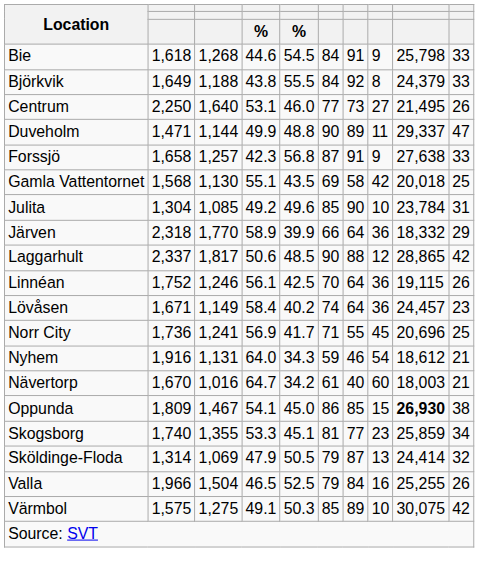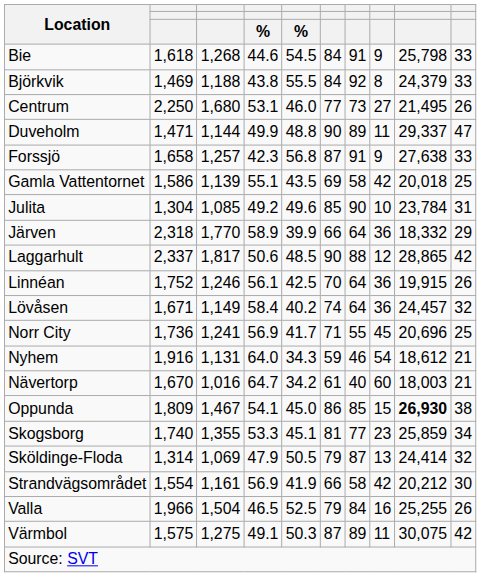(171, 81) 1,649 -> (174, 81) 1,469
(218, 107) 1,640 -> (220, 107) 1,680
(171, 182) 1,568 -> (174, 182) 1,586
(218, 182) 1,130 -> (220, 182) 1,139
(420, 282) 19,115 -> (423, 282) 19,915
(461, 307) 23 -> (463, 307) 32
+ row: (77, 483)
(331, 508) 85 -> (333, 534) 87
(380, 508) 10 -> (382, 534) 11
